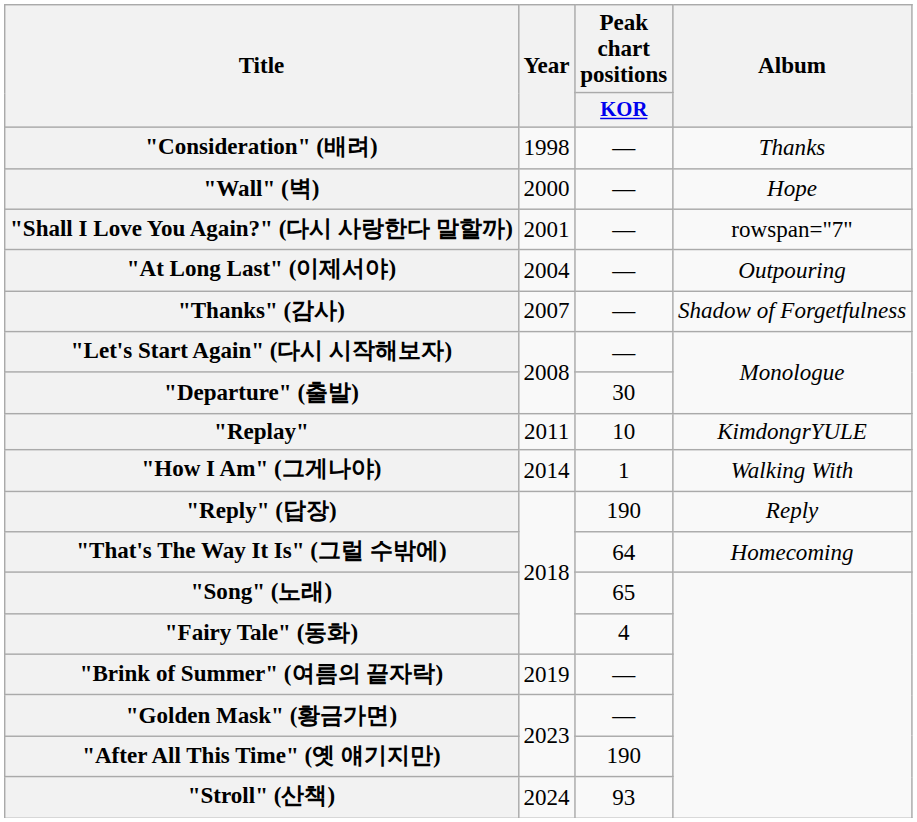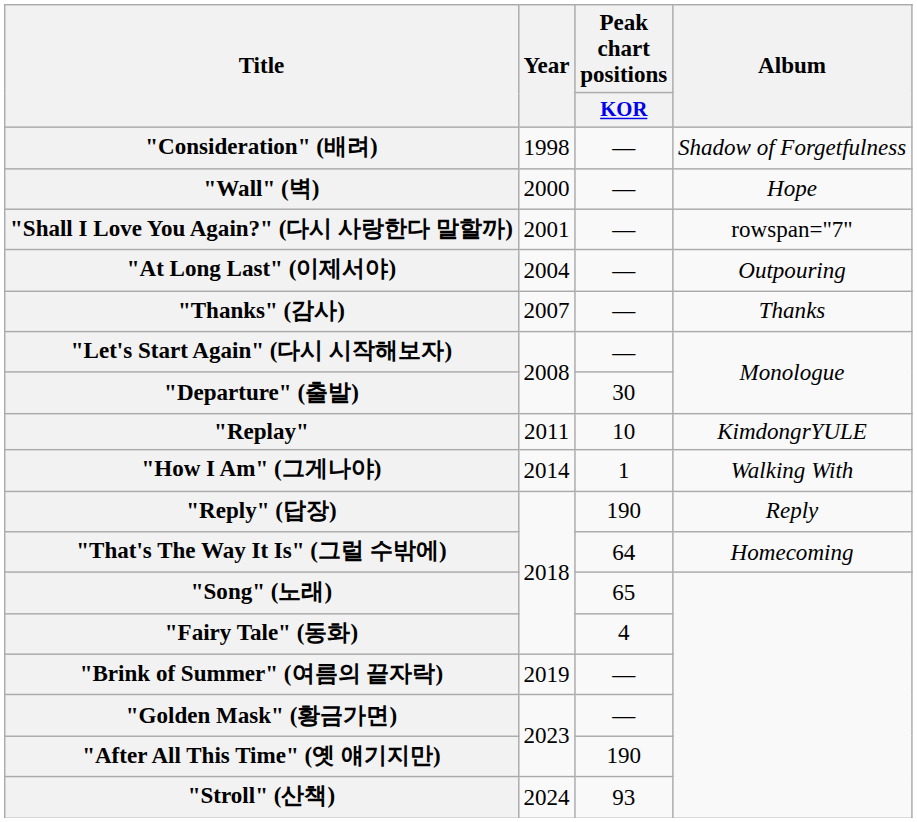(792, 147) Thanks -> (792, 147) Shadow of Forgetfulness
(792, 310) Shadow of Forgetfulness -> (792, 310) Thanks
